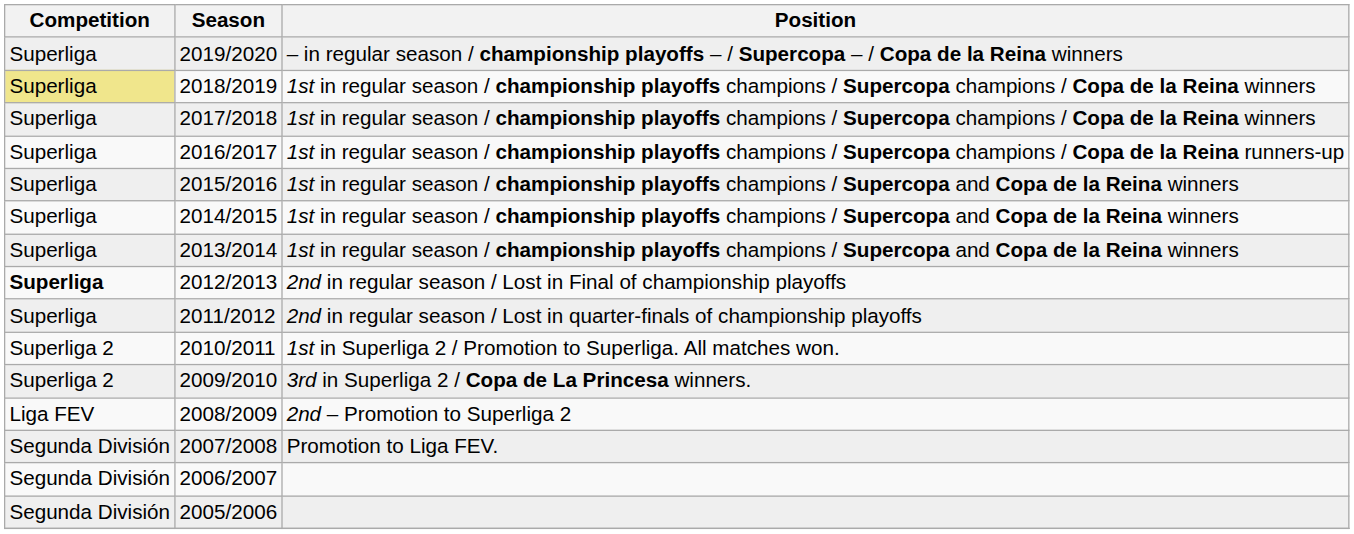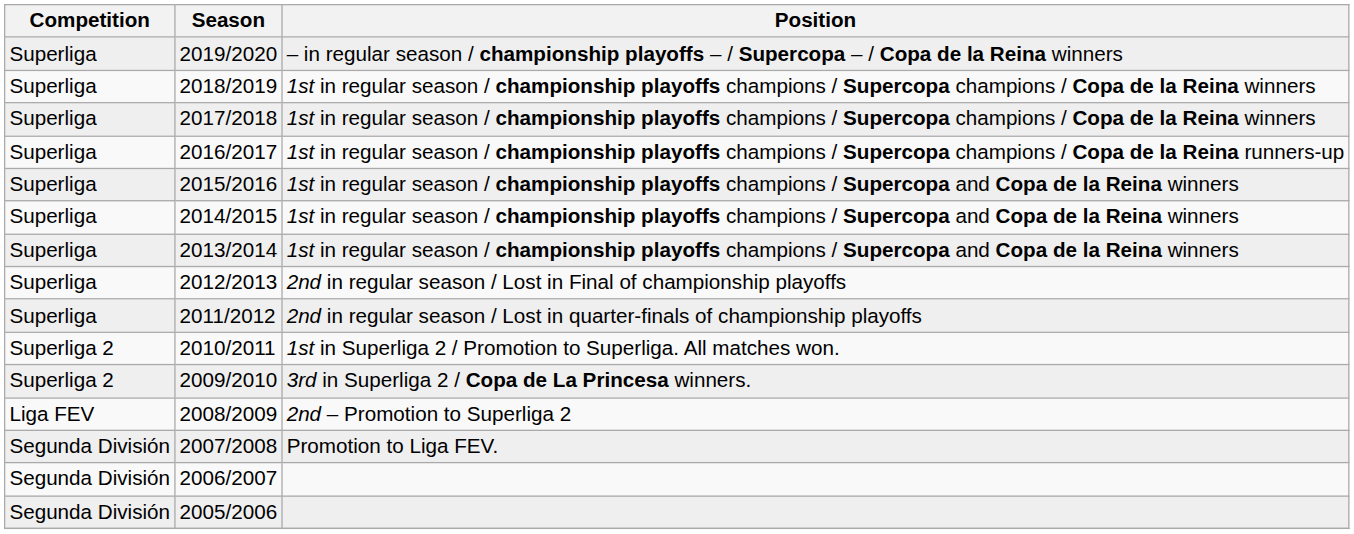(53, 86) khaki background -> (53, 86) no background
(56, 282) bold -> (53, 282) normal
